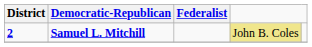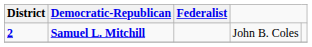(266, 32) khaki background -> (266, 32) no background
